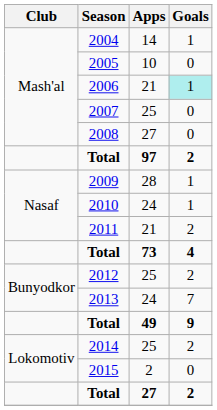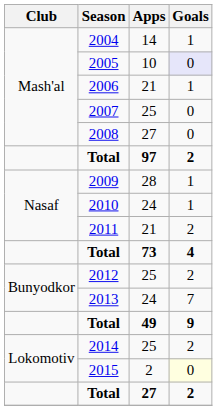(191, 63) no background -> (191, 63) lavender background
(191, 87) paleturquoise background -> (191, 87) no background
(191, 370) no background -> (191, 370) lightyellow background
